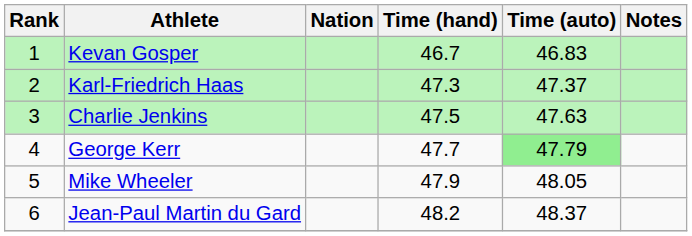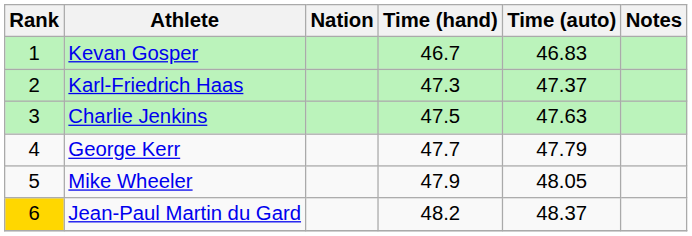(562, 149) lightgreen background -> (562, 149) no background
(34, 213) no background -> (34, 213) gold background
